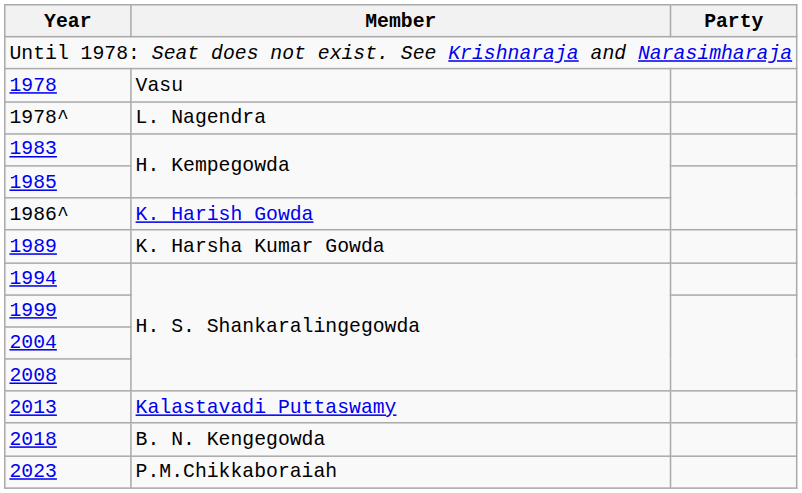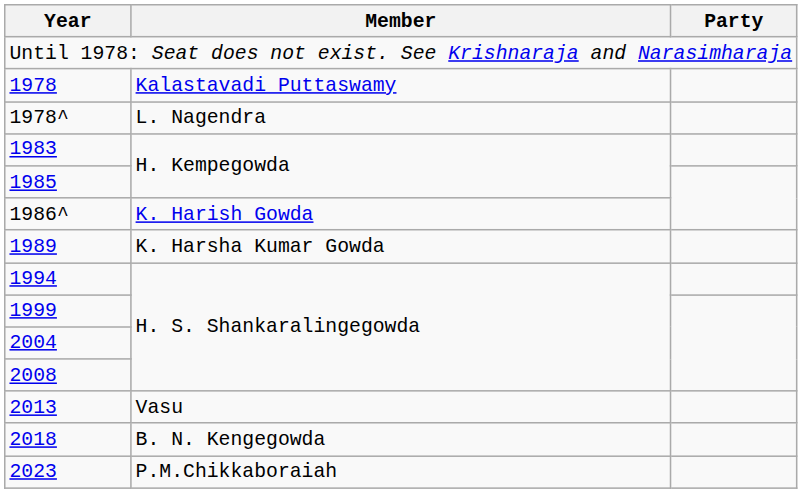(159, 85) Vasu -> (266, 85) Kalastavadi Puttaswamy
(266, 407) Kalastavadi Puttaswamy -> (159, 407) Vasu
